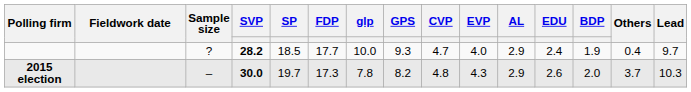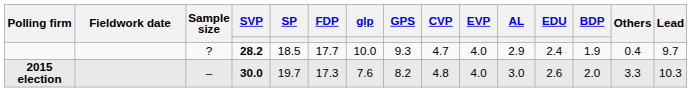(365, 74) 7.8 -> (365, 74) 7.6
(479, 74) 4.3 -> (479, 74) 4.0
(516, 74) 2.9 -> (516, 74) 3.0
(633, 74) 3.7 -> (633, 74) 3.3
